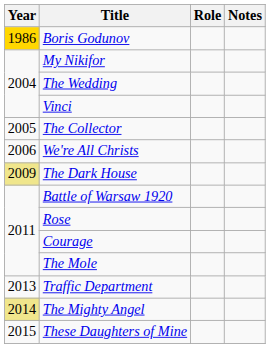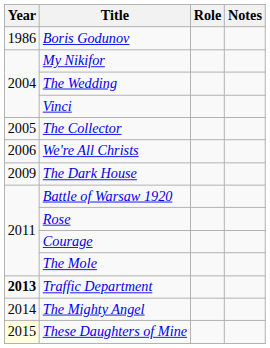(22, 38) gold background -> (22, 38) no background
(22, 173) khaki background -> (22, 173) no background
(22, 286) normal -> (22, 286) bold
(22, 309) khaki background -> (22, 309) no background
(22, 331) no background -> (22, 331) lightyellow background
